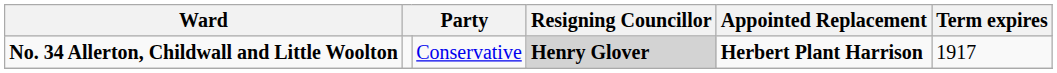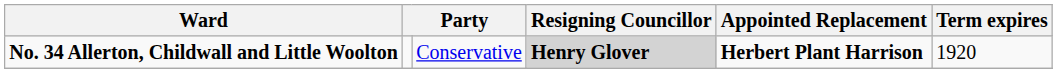(956, 52) 1917 -> (956, 52) 1920
